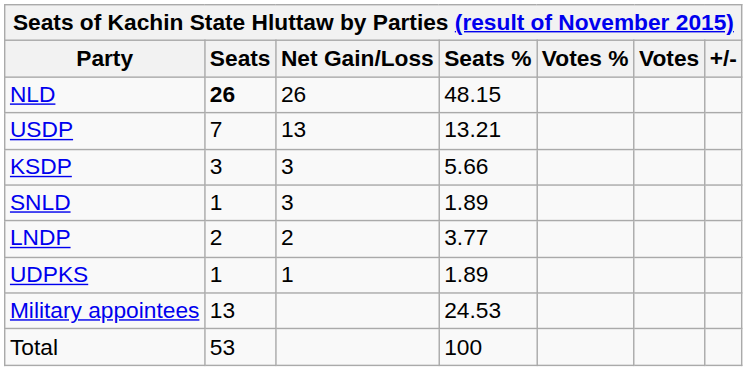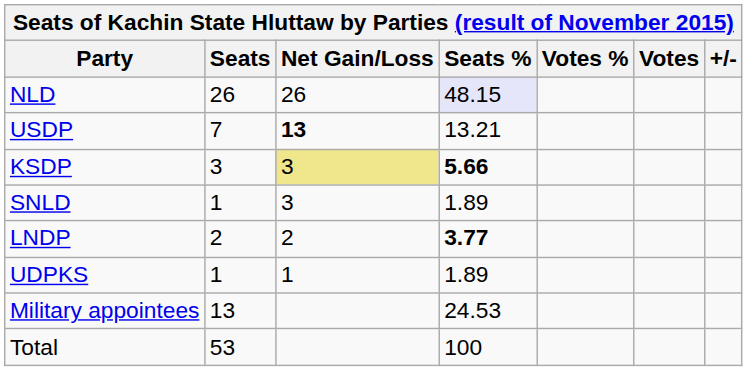(222, 94) bold -> (222, 94) normal
(473, 94) no background -> (473, 94) lavender background
(294, 130) normal -> (294, 130) bold
(287, 166) no background -> (287, 166) khaki background
(466, 166) normal -> (466, 166) bold
(466, 238) normal -> (466, 238) bold
